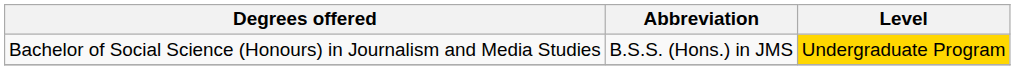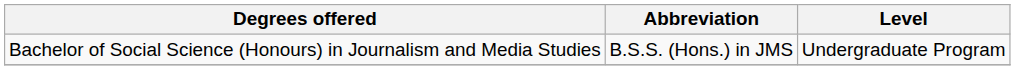(904, 49) gold background -> (904, 49) no background
